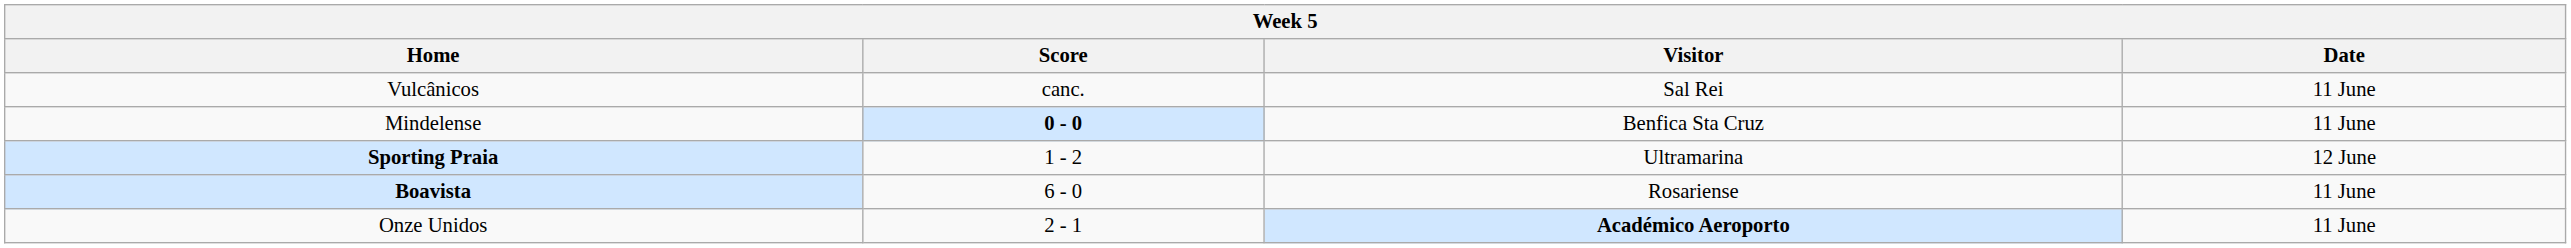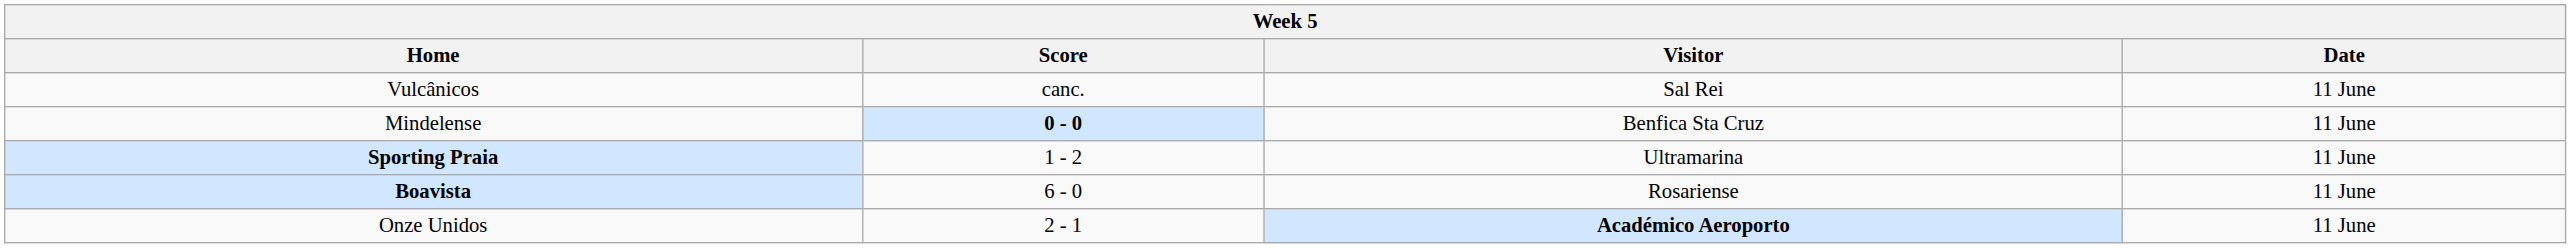(2344, 158) 12 June -> (2344, 158) 11 June
